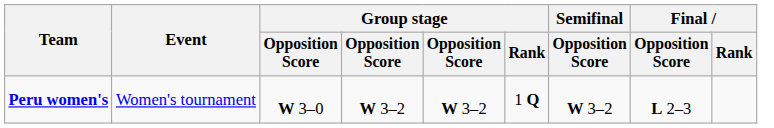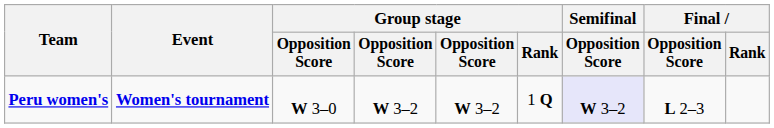(186, 99) normal -> (193, 99) bold
(590, 109) no background -> (603, 109) lavender background
